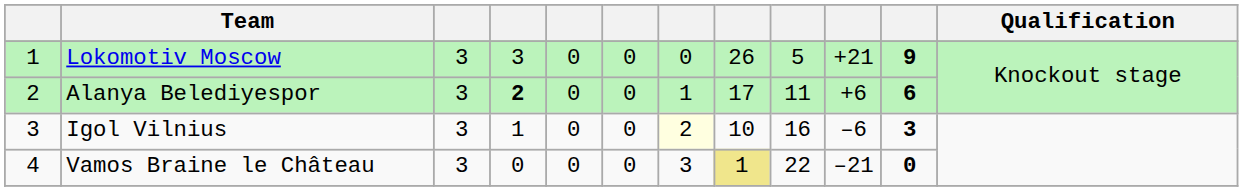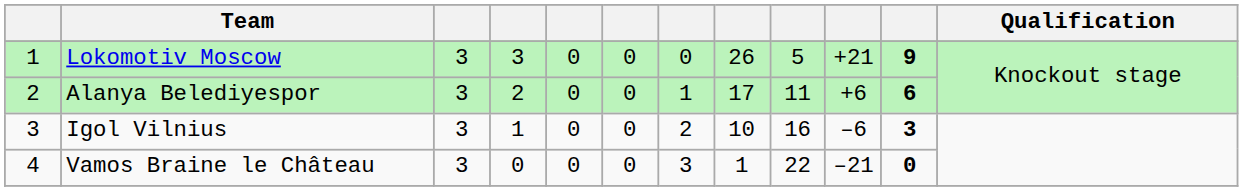(518, 95) bold -> (518, 95) normal
(686, 132) lightyellow background -> (686, 132) no background
(742, 168) khaki background -> (742, 168) no background
